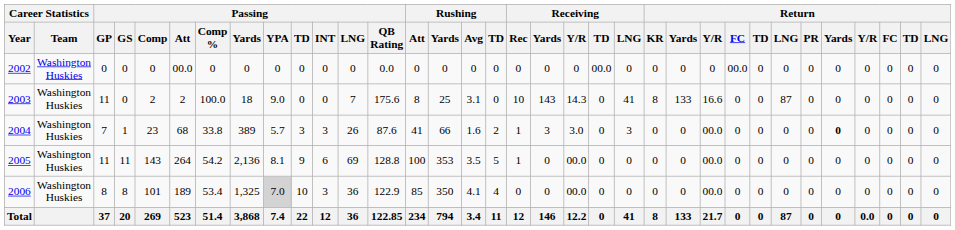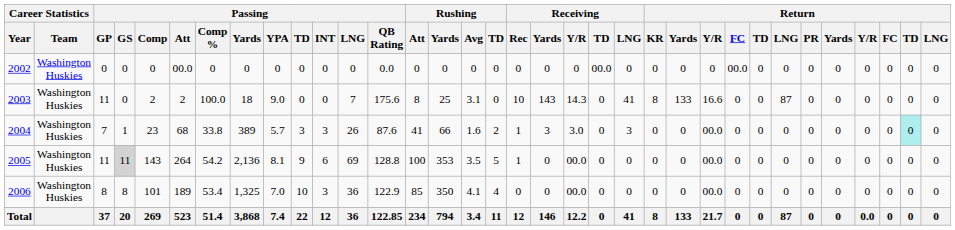(838, 130) bold -> (838, 130) normal
(911, 130) no background -> (911, 130) paleturquoise background
(125, 161) no background -> (125, 161) lightgrey background
(277, 191) lightgrey background -> (277, 191) no background
